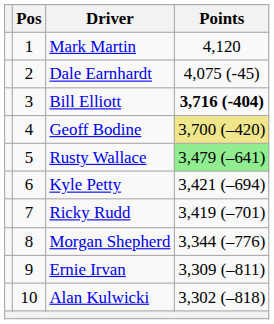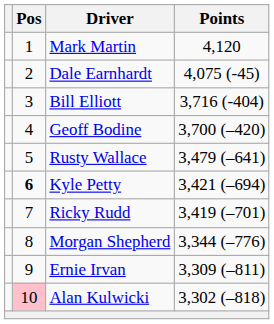(222, 102) bold -> (222, 102) normal
(222, 129) khaki background -> (222, 129) no background
(222, 157) lightgreen background -> (222, 157) no background
(29, 185) normal -> (29, 185) bold
(29, 296) no background -> (29, 296) pink background
